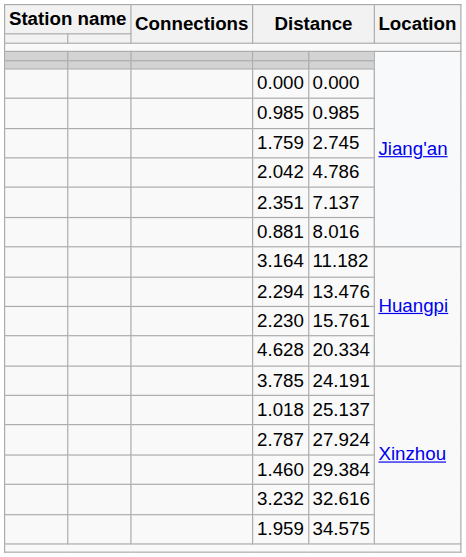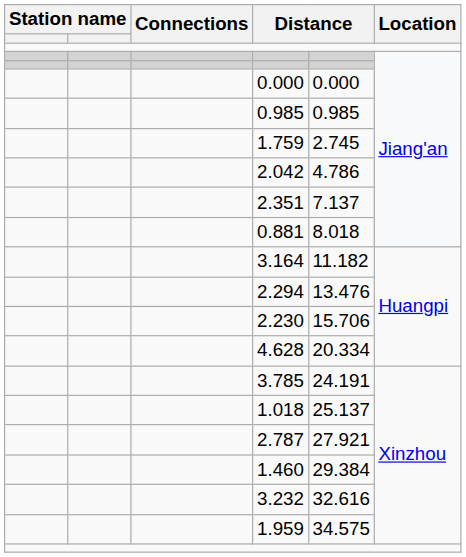(336, 231) 8.016 -> (336, 231) 8.018
(341, 321) 15.761 -> (341, 321) 15.706
(341, 439) 27.924 -> (341, 439) 27.921
